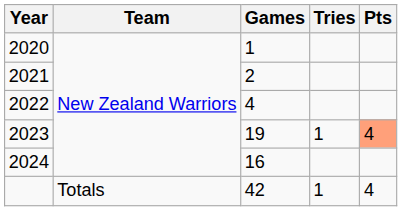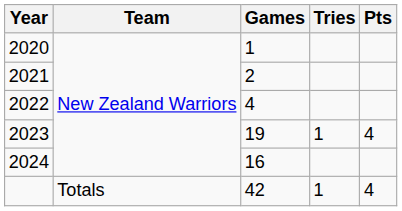(369, 133) lightsalmon background -> (369, 133) no background
